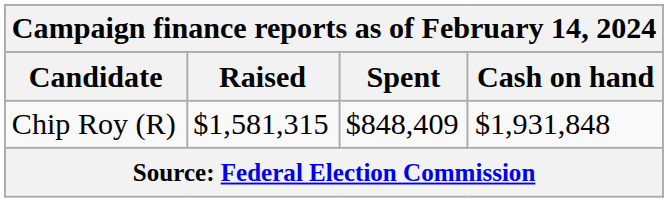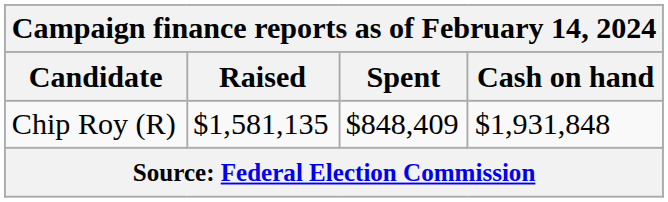(261, 123) $1,581,315 -> (261, 123) $1,581,135
